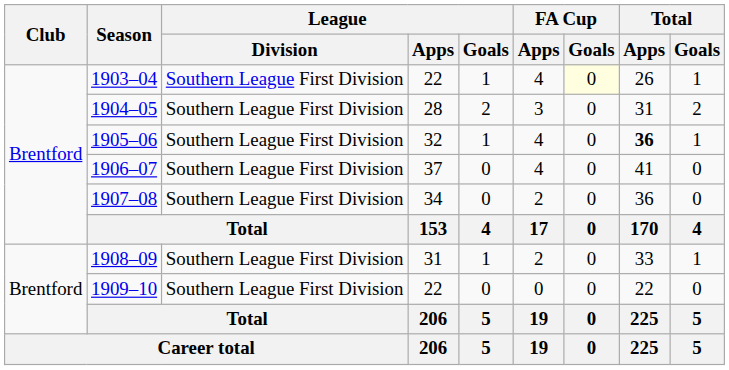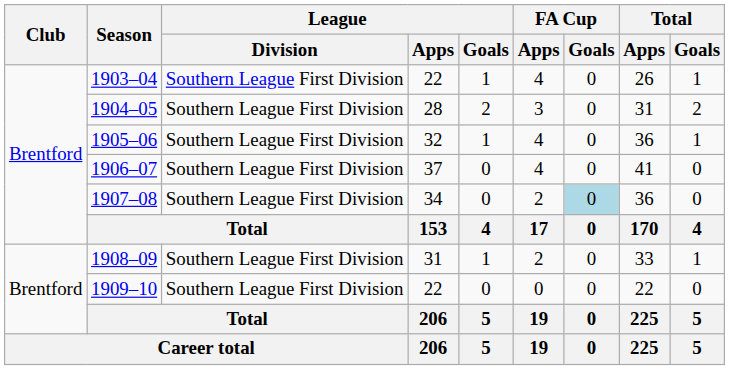(591, 79) lightyellow background -> (591, 79) no background
(644, 139) bold -> (644, 139) normal
(591, 199) no background -> (591, 199) lightblue background
